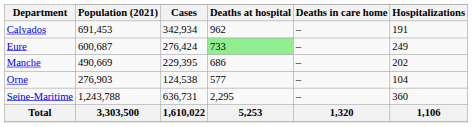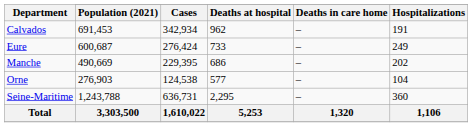(218, 46) lightgreen background -> (218, 46) no background
